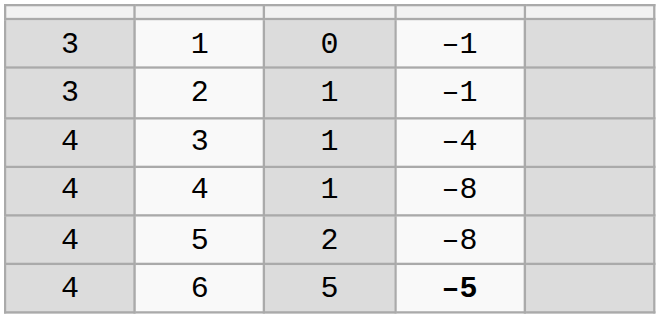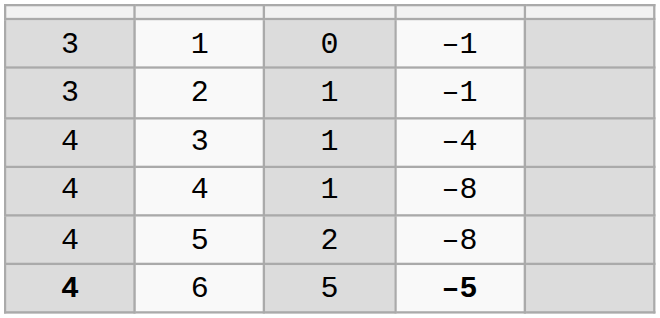(70, 289) normal -> (70, 289) bold
